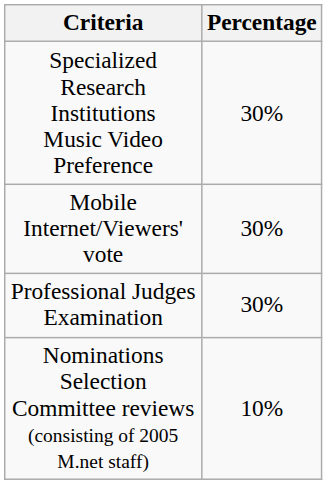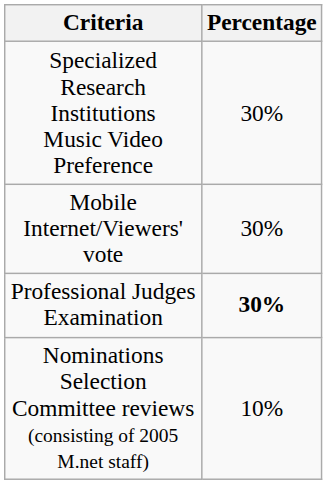(262, 304) normal -> (262, 304) bold
